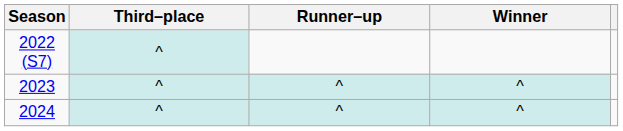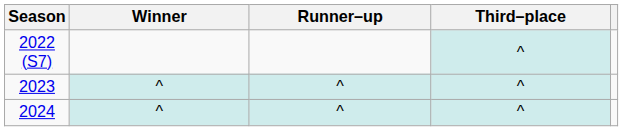columns swapped: (520, 17) <-> (159, 17)
